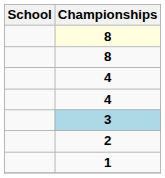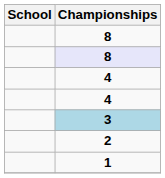(108, 36) lightyellow background -> (108, 36) no background
(108, 57) no background -> (108, 57) lavender background
